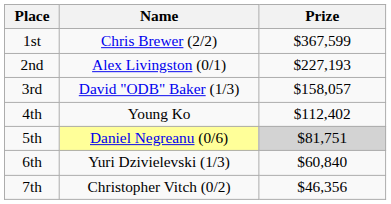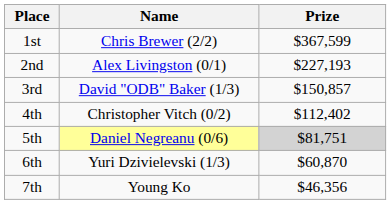(322, 89) $158,057 -> (322, 89) $150,857
(159, 114) Young Ko -> (159, 114) Christopher Vitch (0/2)
(322, 162) $60,840 -> (322, 162) $60,870
(159, 187) Christopher Vitch (0/2) -> (159, 187) Young Ko
